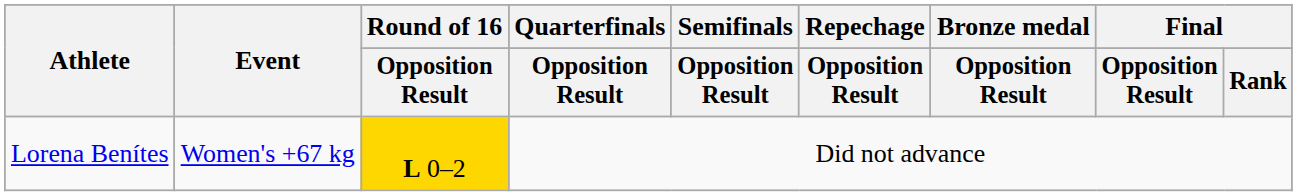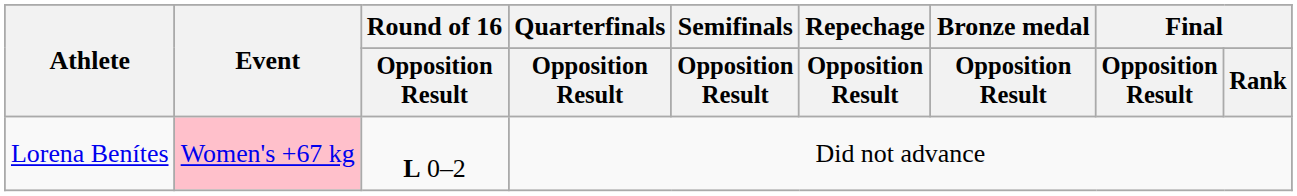(268, 153) no background -> (268, 153) pink background
(434, 168) gold background -> (434, 168) no background
